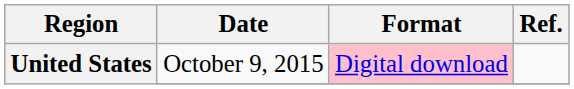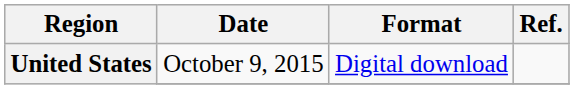(421, 63) pink background -> (421, 63) no background
